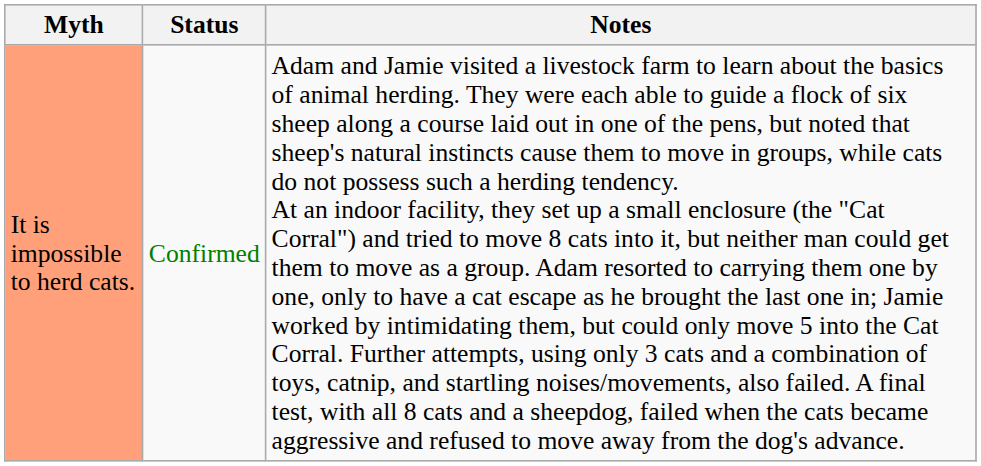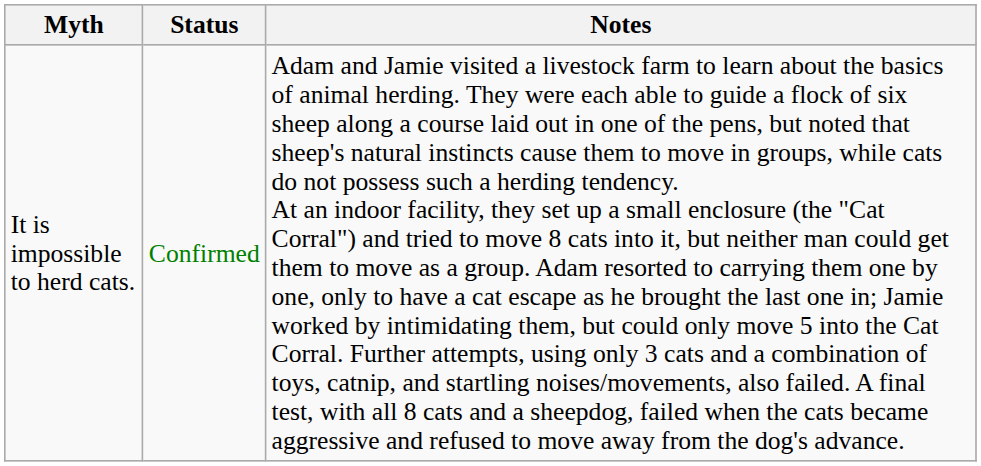(73, 252) lightsalmon background -> (73, 252) no background
